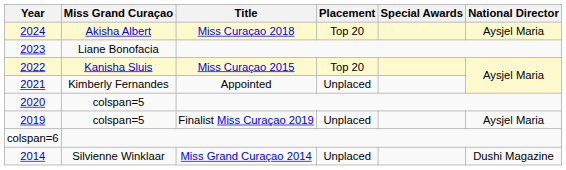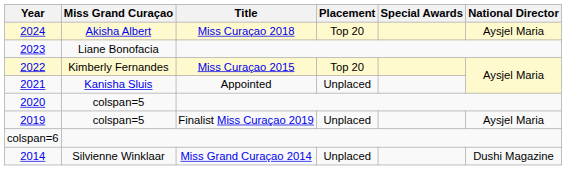(118, 67) Kanisha Sluis -> (118, 67) Kimberly Fernandes
(118, 85) Kimberly Fernandes -> (118, 85) Kanisha Sluis
